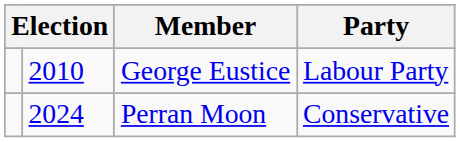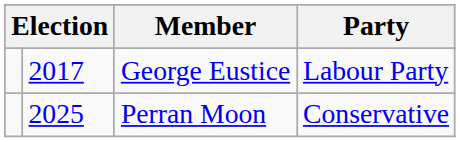(56, 70) 2010 -> (56, 70) 2017
(56, 114) 2024 -> (56, 114) 2025
